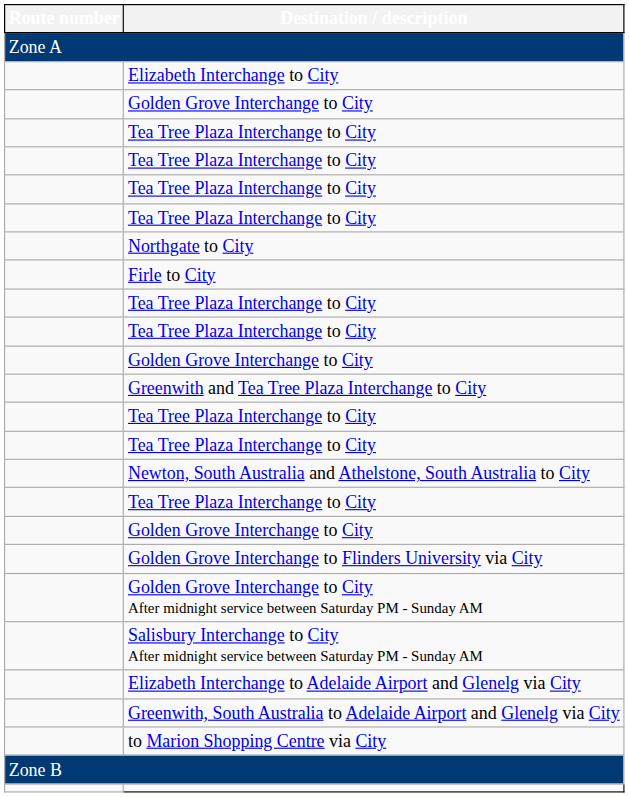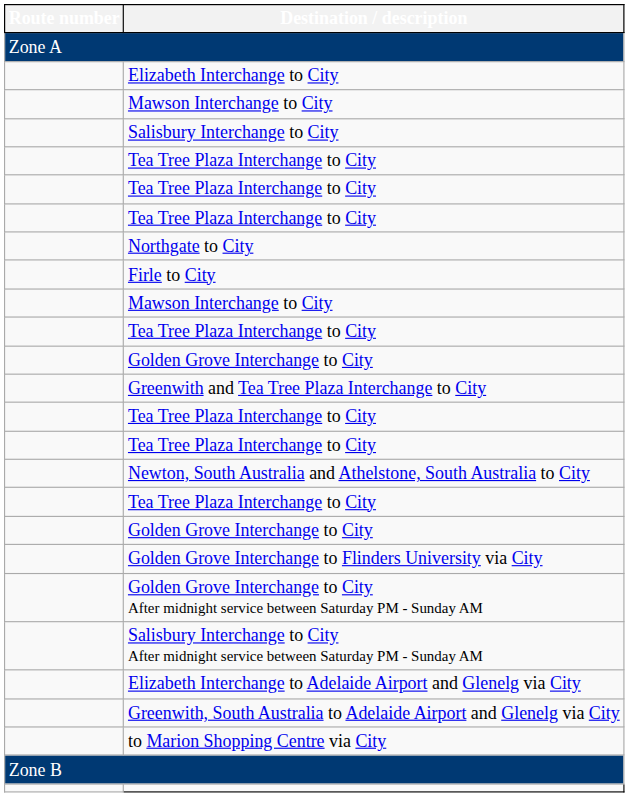(250, 103) Golden Grove Interchange to City -> (230, 103) Mawson Interchange to City
(252, 132) Tea Tree Plaza Interchange to City -> (233, 132) Salisbury Interchange to City
(252, 302) Tea Tree Plaza Interchange to City -> (230, 302) Mawson Interchange to City
